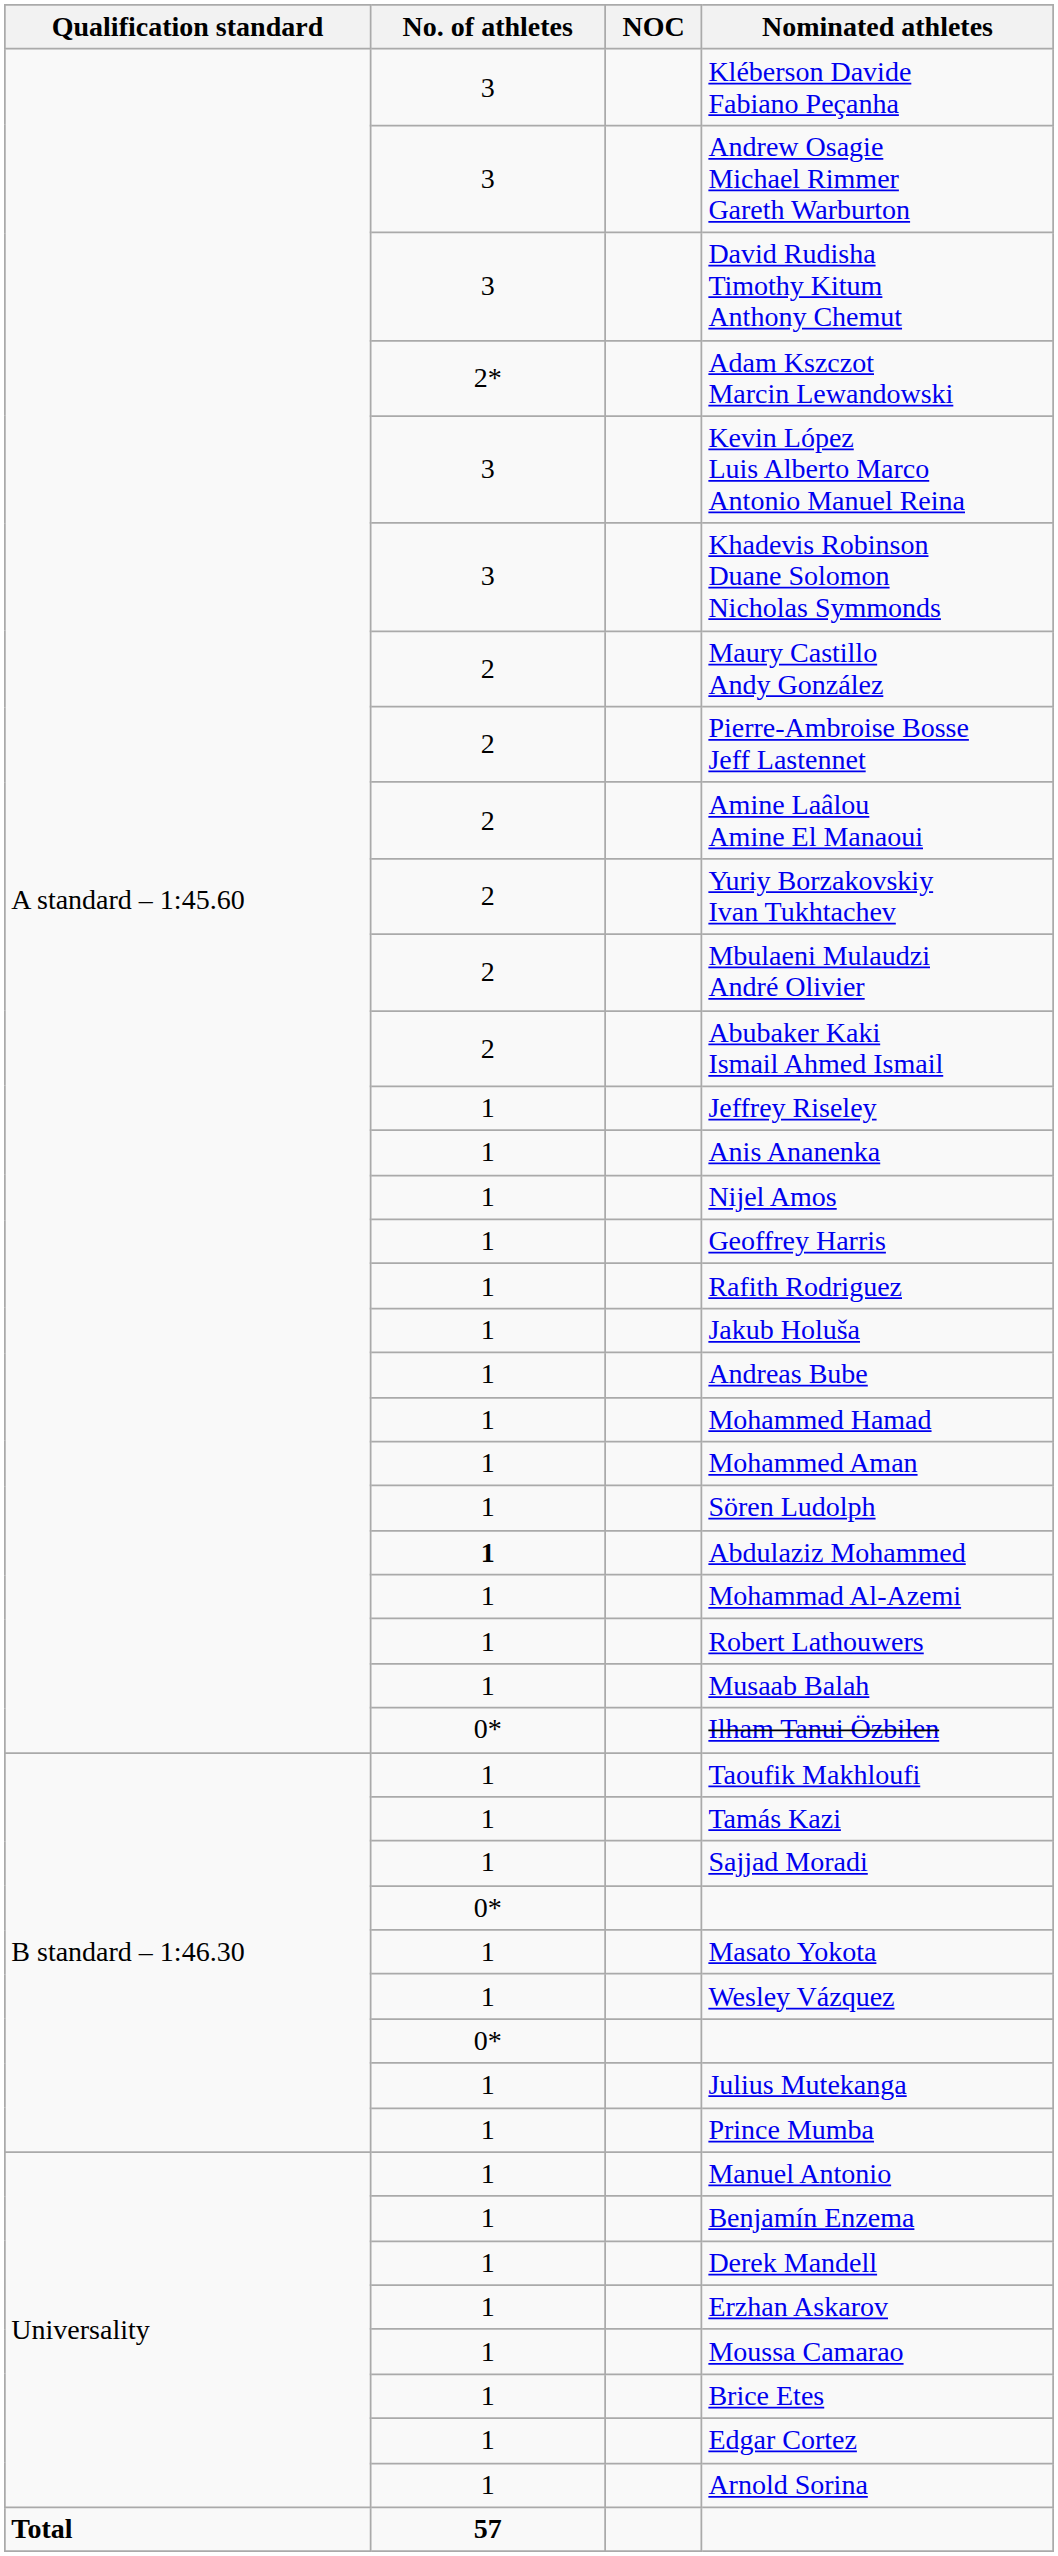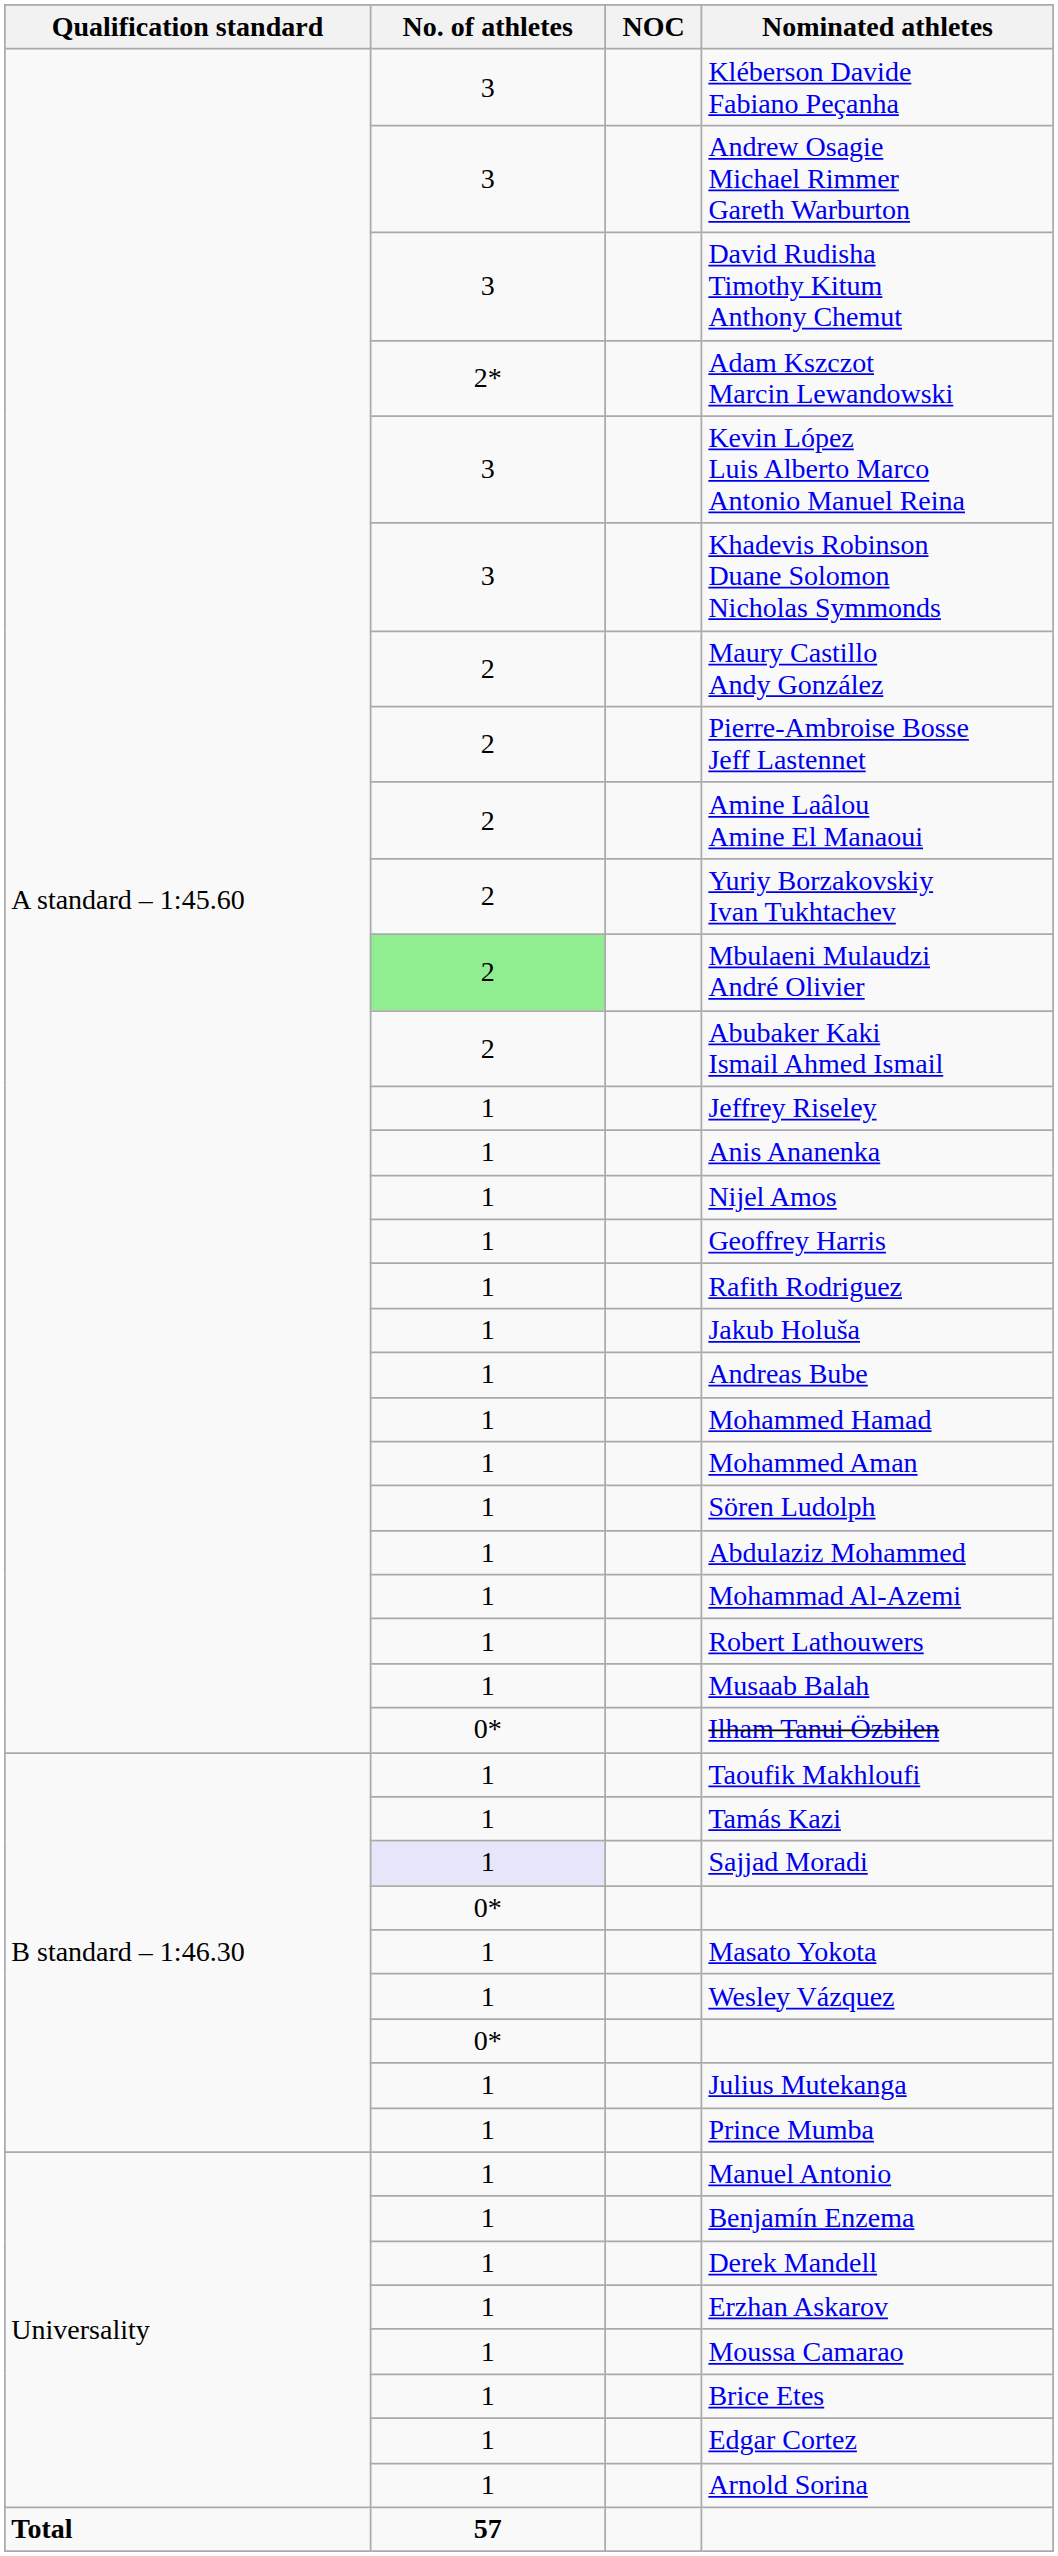(488, 971) no background -> (488, 971) lightgreen background
(488, 1552) bold -> (488, 1552) normal
(488, 1862) no background -> (488, 1862) lavender background
